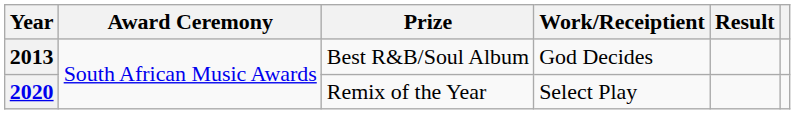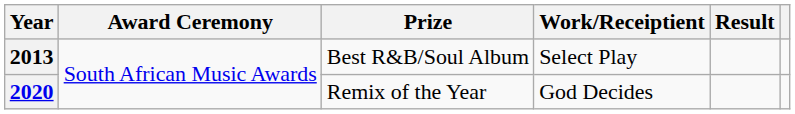(596, 56) God Decides -> (588, 56) Select Play
(588, 91) Select Play -> (596, 91) God Decides
